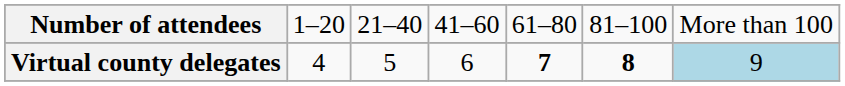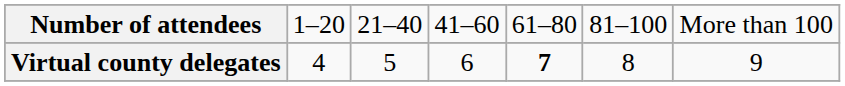(628, 62) bold -> (628, 62) normal
(756, 62) lightblue background -> (756, 62) no background
